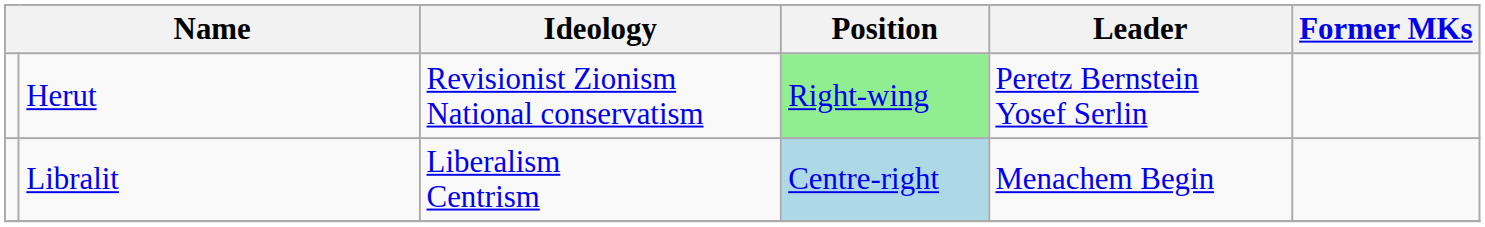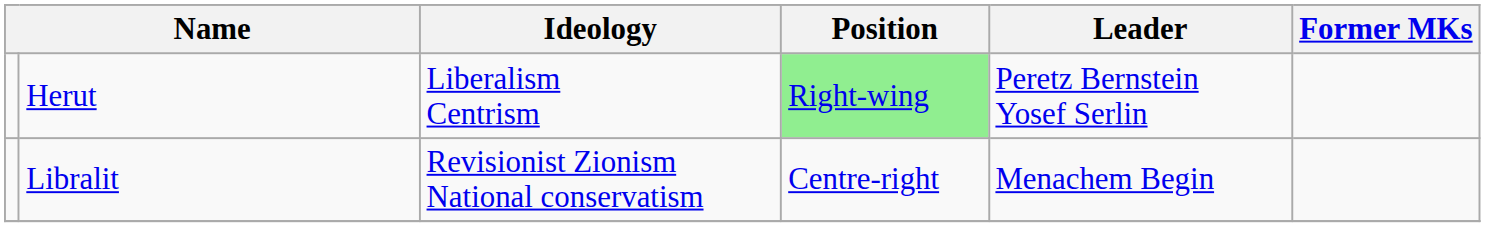(565, 95) Revisionist Zionism National conservatism -> (493, 95) Liberalism Centrism
(493, 179) Liberalism Centrism -> (565, 179) Revisionist Zionism National conservatism
(864, 179) lightblue background -> (864, 179) no background
